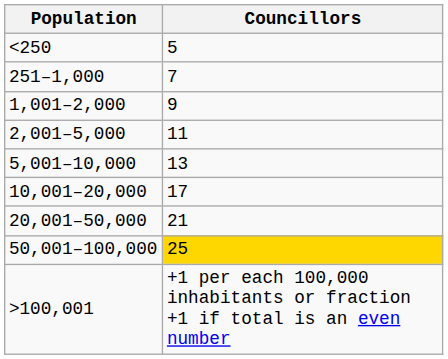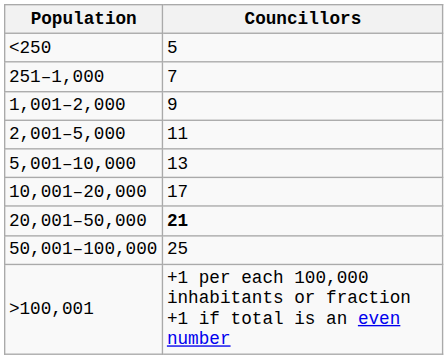(178, 221) normal -> (178, 221) bold
(178, 250) gold background -> (178, 250) no background
